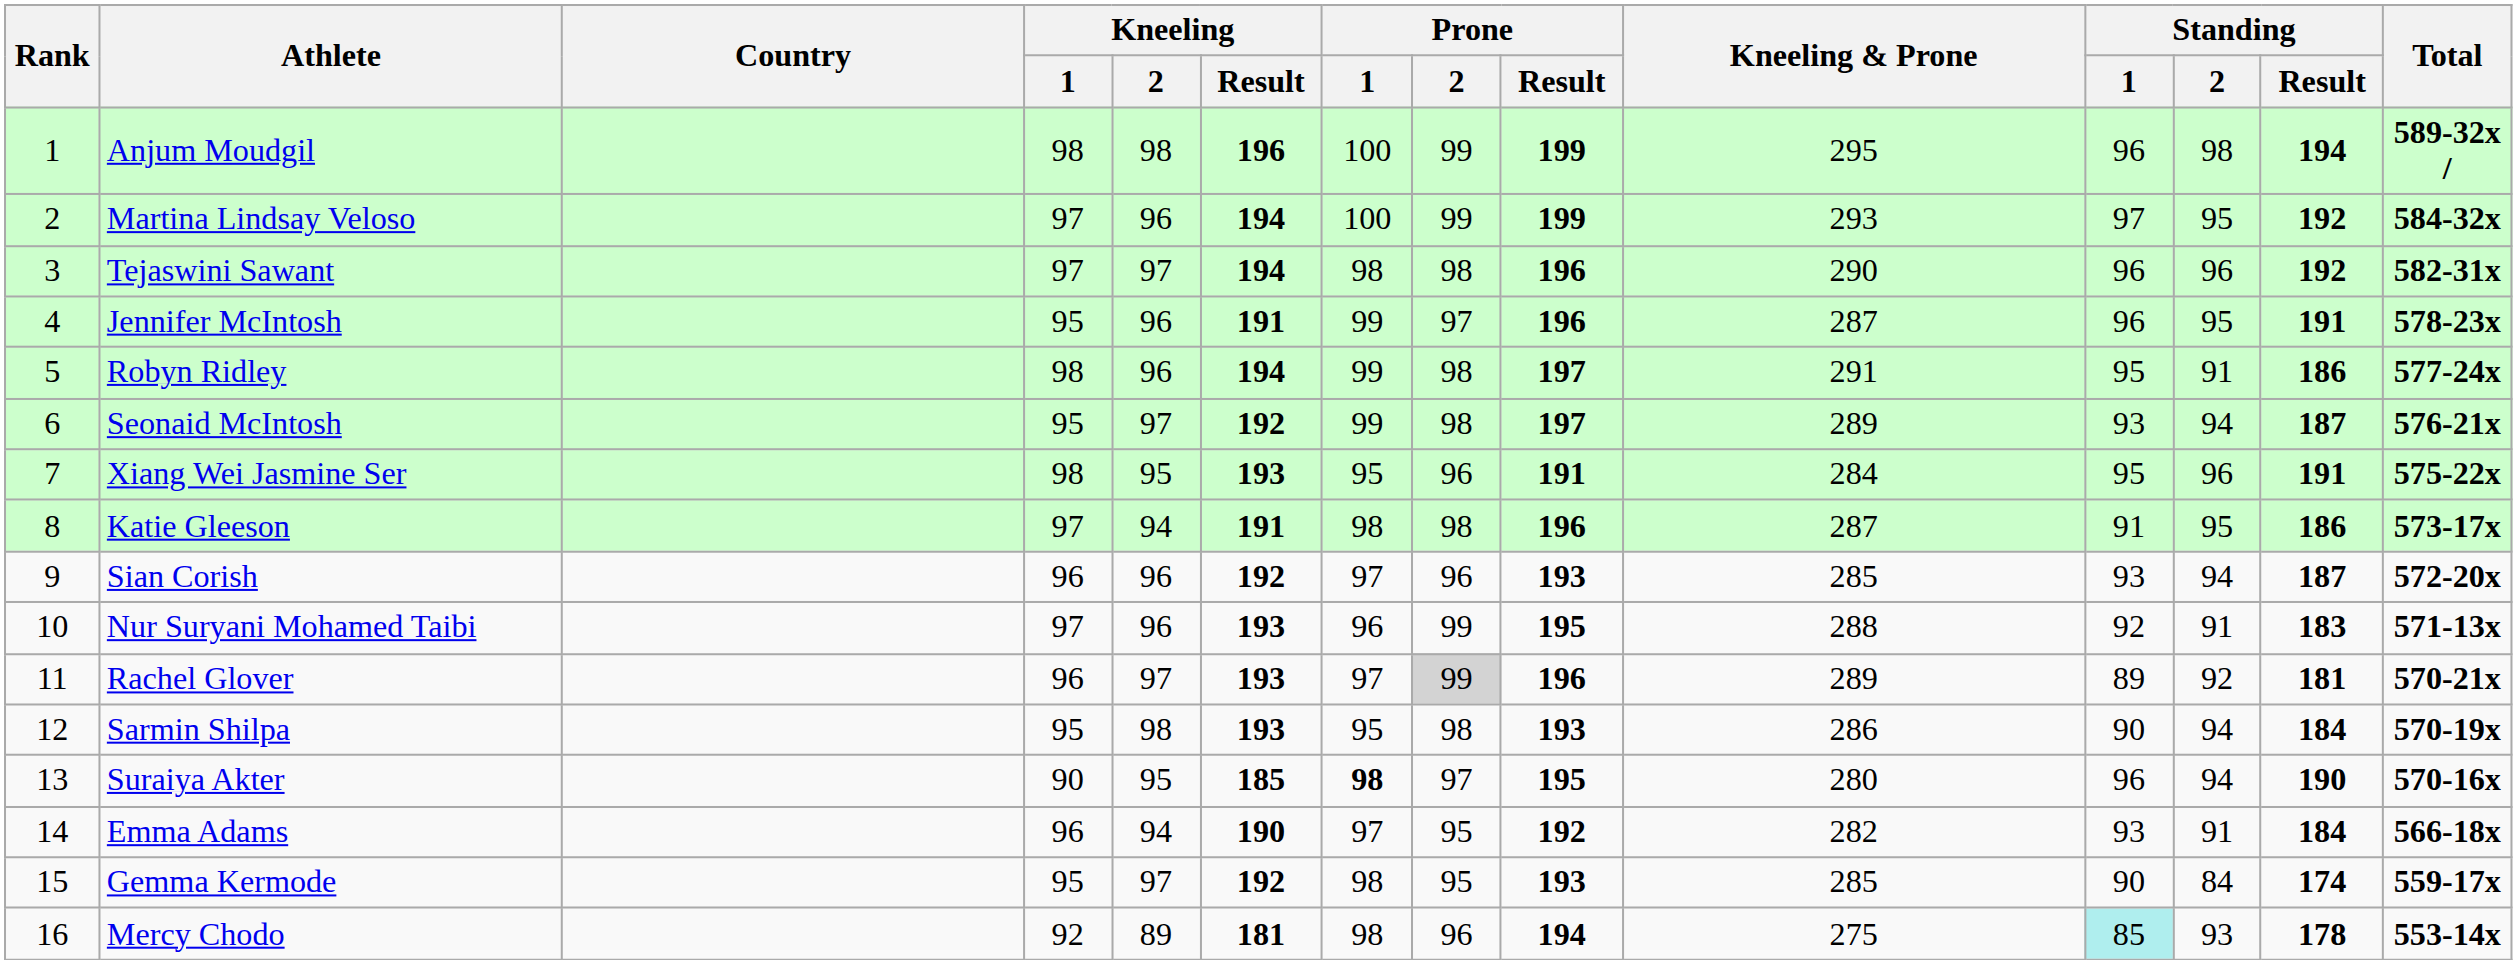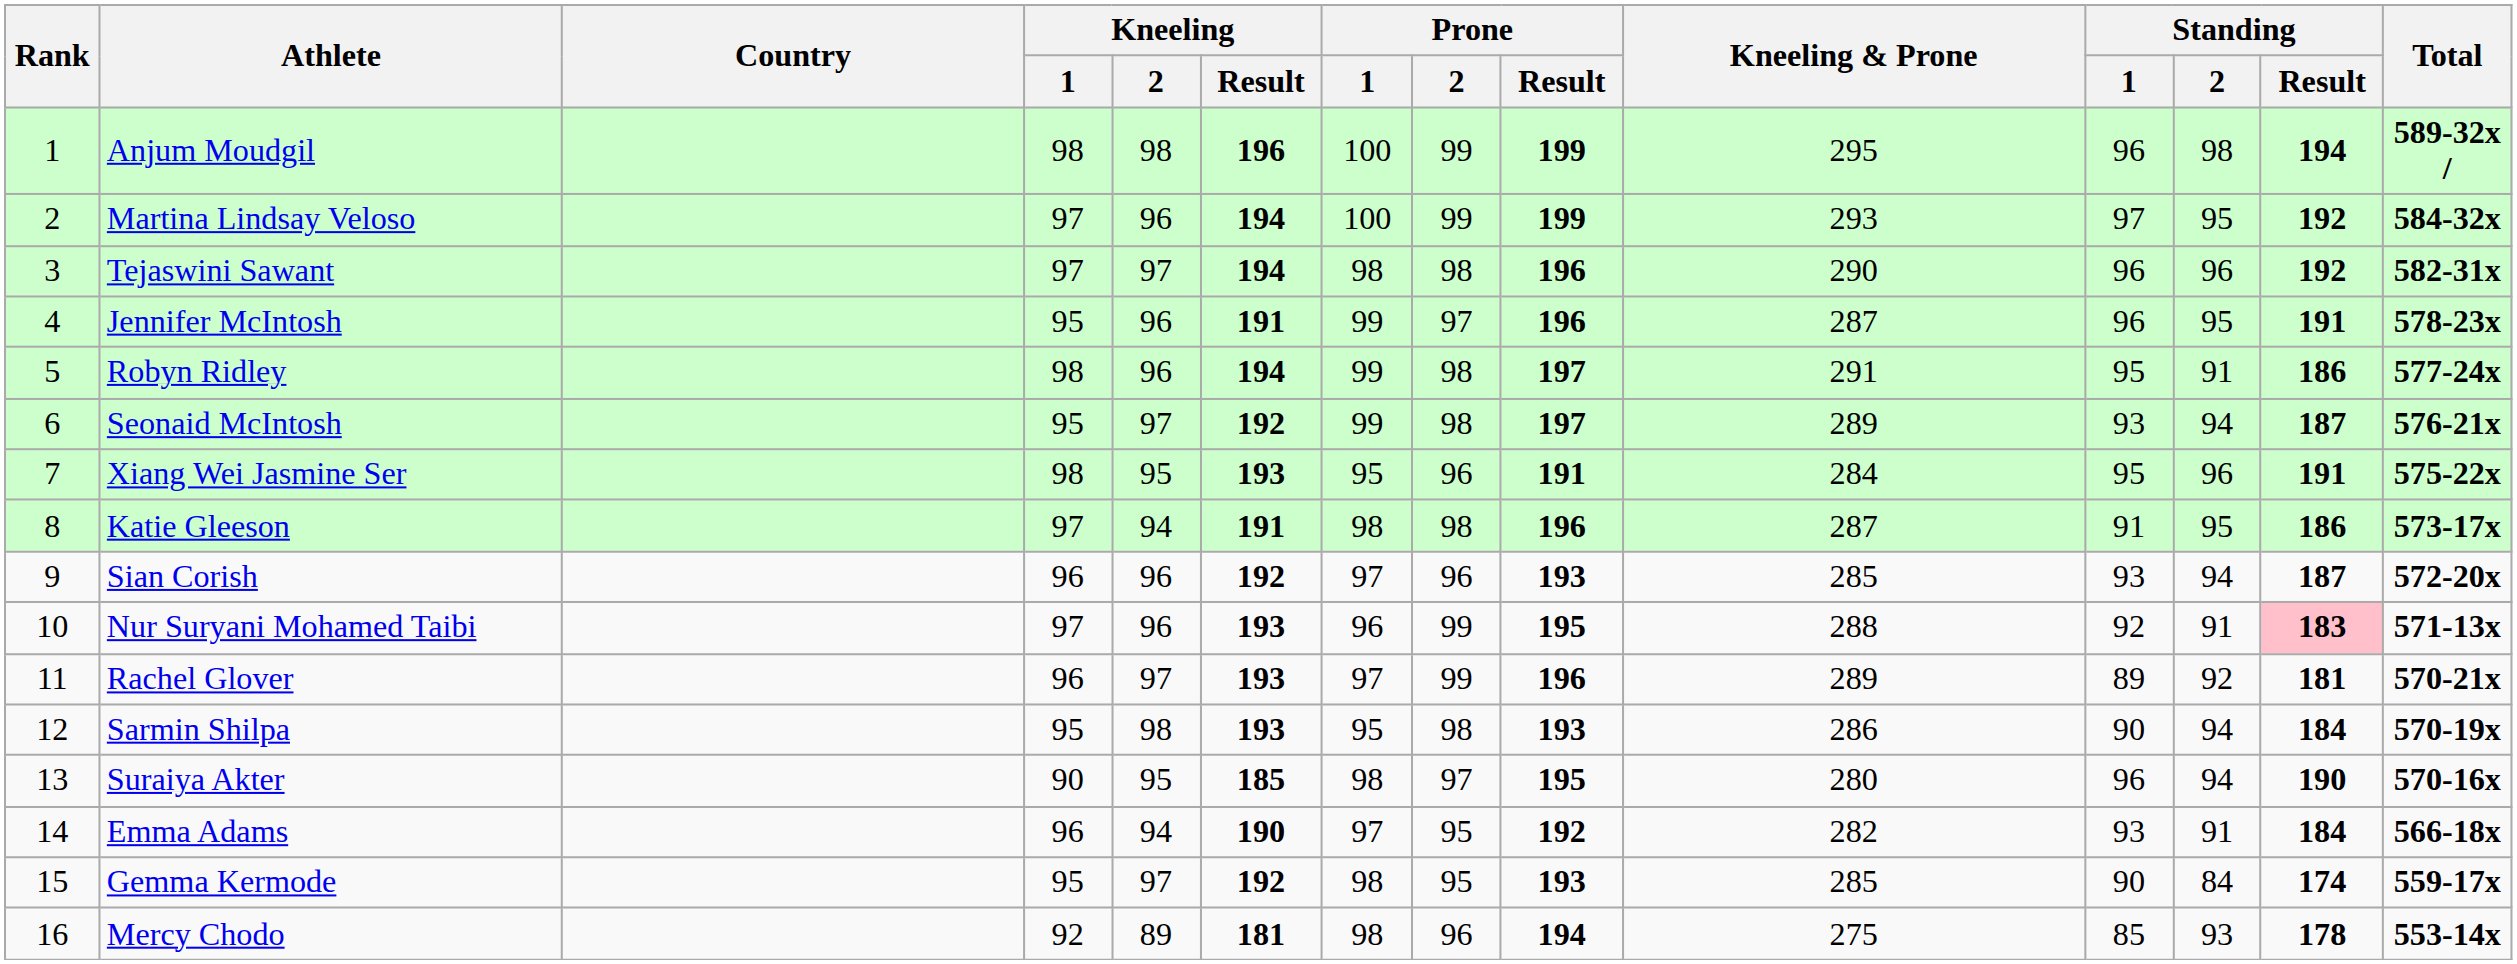(2322, 627) no background -> (2322, 627) pink background
(1457, 678) lightgrey background -> (1457, 678) no background
(1367, 780) bold -> (1367, 780) normal
(2129, 933) paleturquoise background -> (2129, 933) no background
